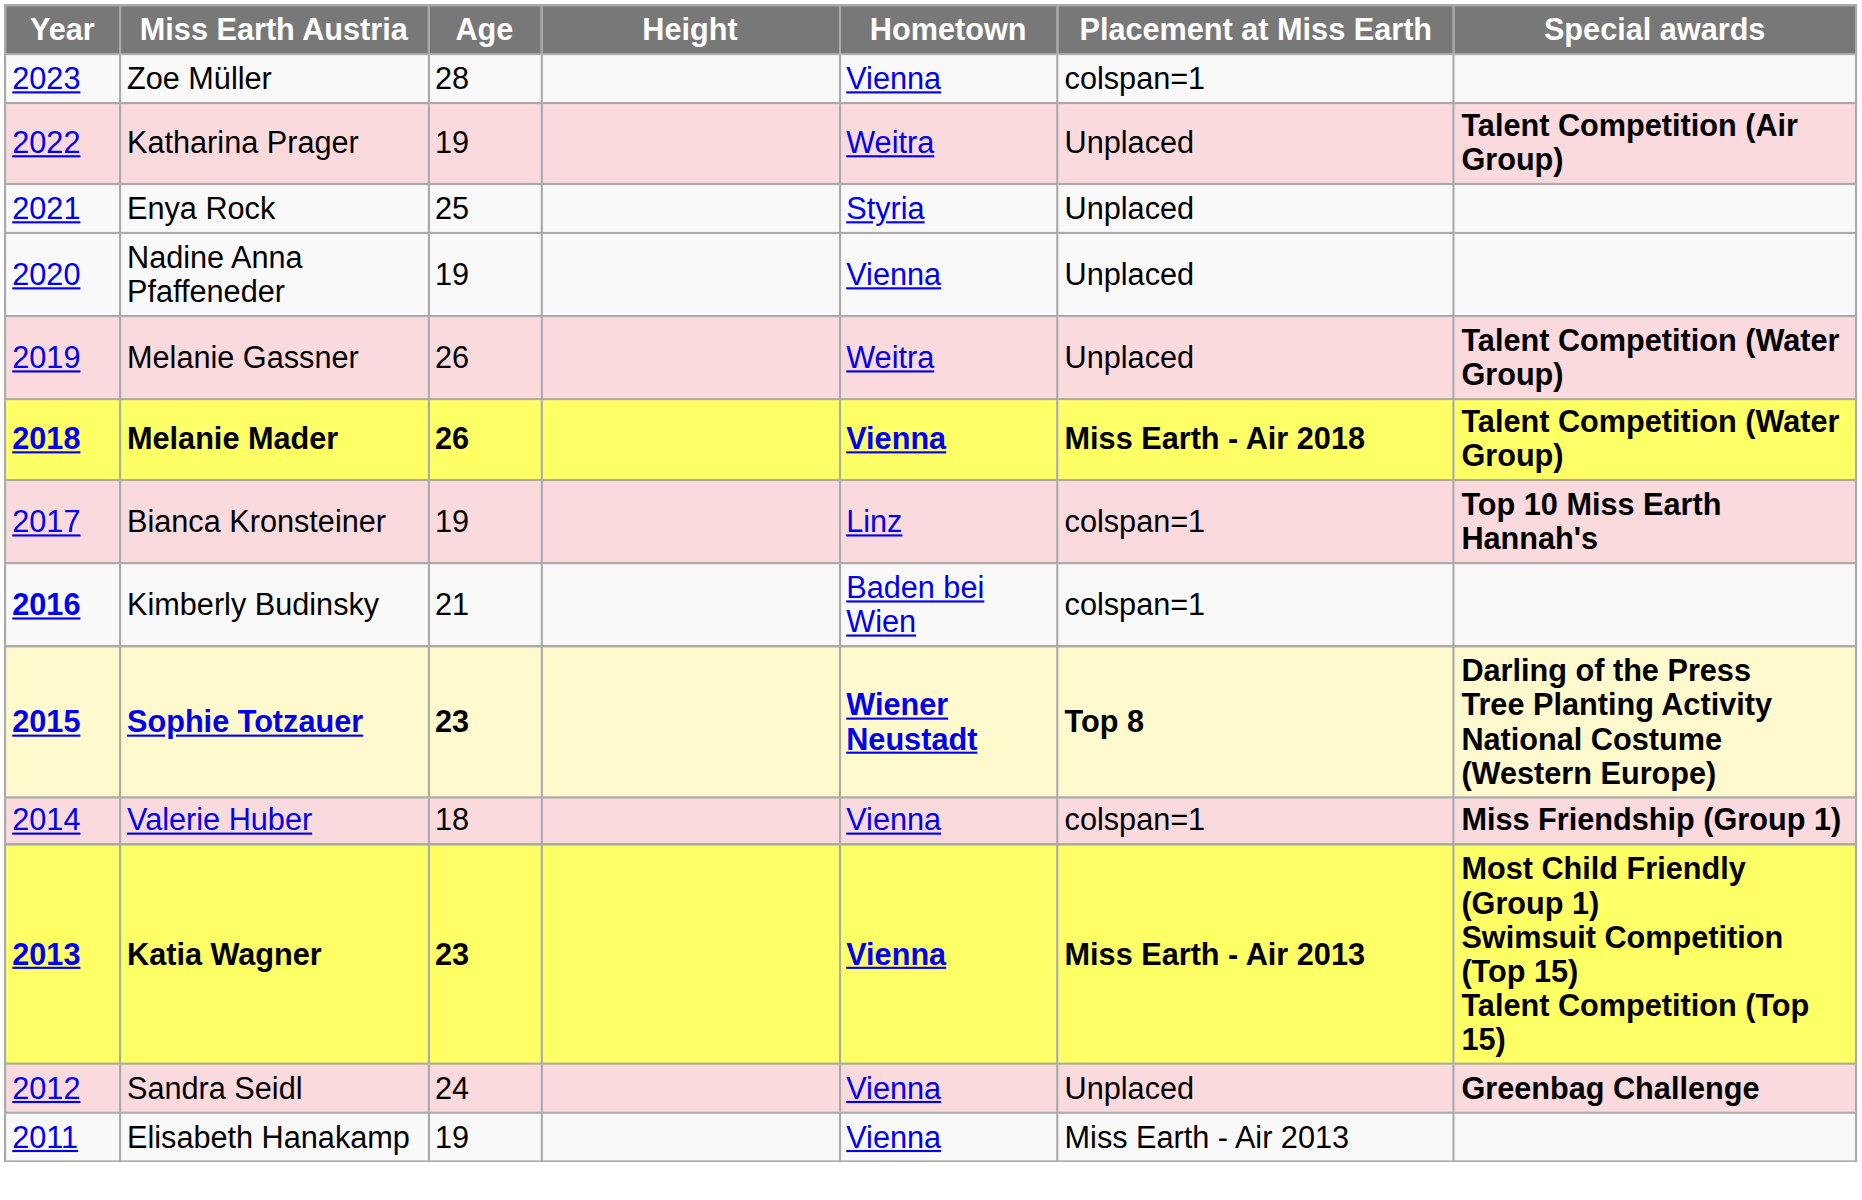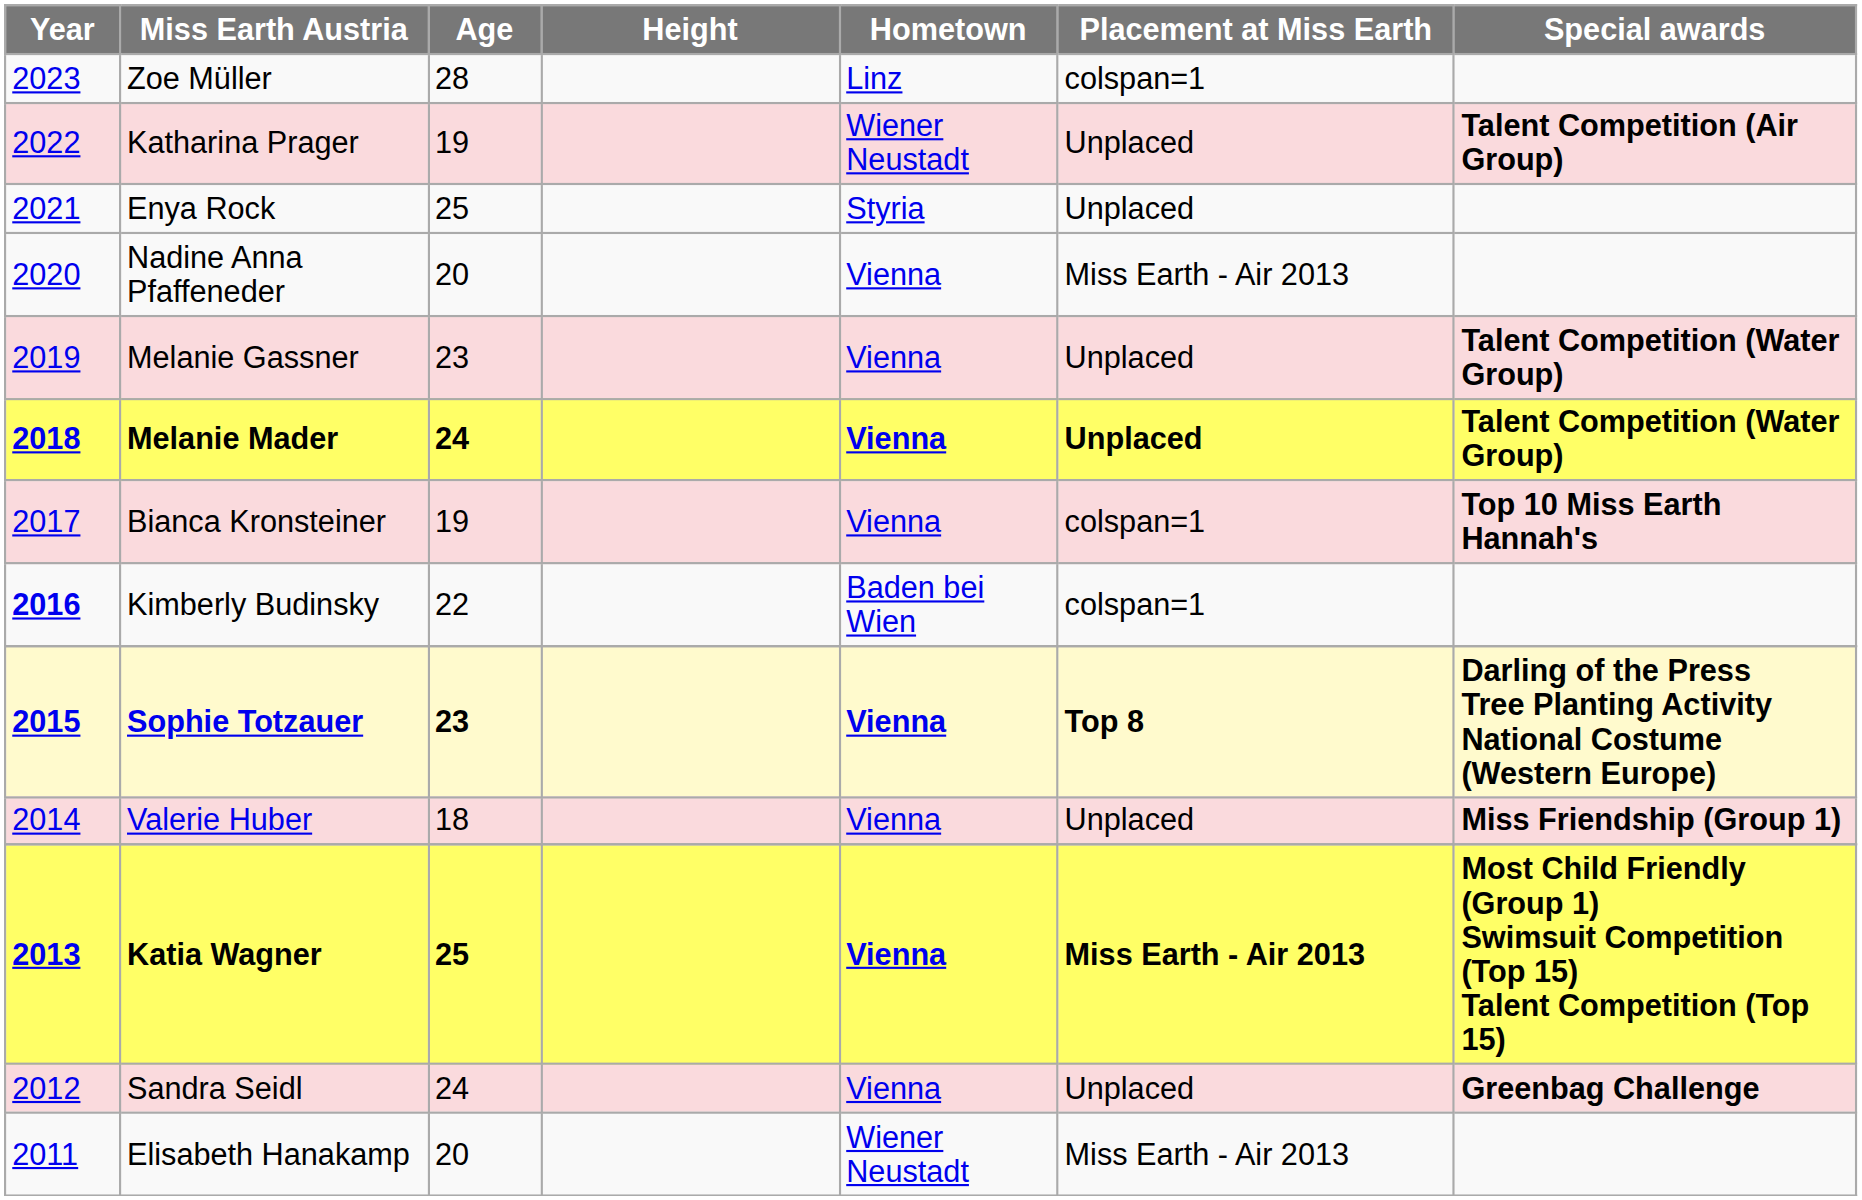(894, 78) Vienna -> (874, 78) Linz
(890, 144) Weitra -> (908, 144) Wiener Neustadt
(452, 275) 19 -> (452, 275) 20
(1129, 275) Unplaced -> (1207, 275) Miss Earth - Air 2013
(452, 357) 26 -> (452, 357) 23
(890, 357) Weitra -> (894, 357) Vienna
(452, 440) 26 -> (452, 440) 24
(1215, 440) Miss Earth - Air 2018 -> (1134, 440) Unplaced
(874, 522) Linz -> (894, 522) Vienna
(452, 605) 21 -> (452, 605) 22
(912, 721) Wiener Neustadt -> (896, 721) Vienna
(1135, 821) colspan=1 -> (1129, 821) Unplaced
(452, 955) 23 -> (452, 955) 25
(452, 1137) 19 -> (452, 1154) 20
(894, 1137) Vienna -> (908, 1154) Wiener Neustadt
